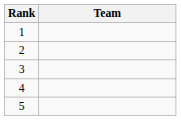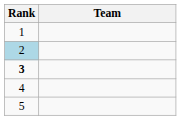(22, 50) no background -> (22, 50) lightblue background
(22, 69) normal -> (22, 69) bold
